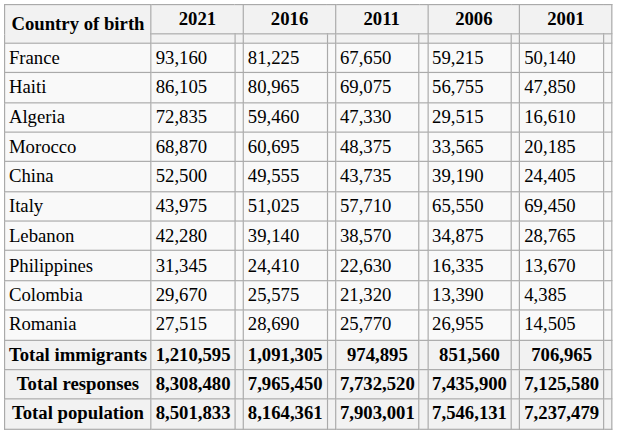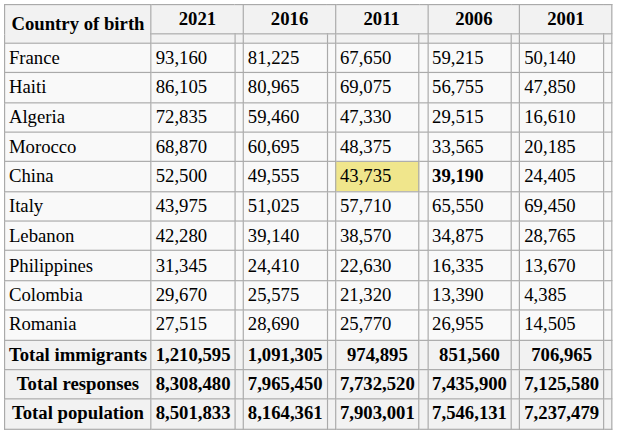(366, 176) no background -> (366, 176) khaki background
(458, 176) normal -> (458, 176) bold
